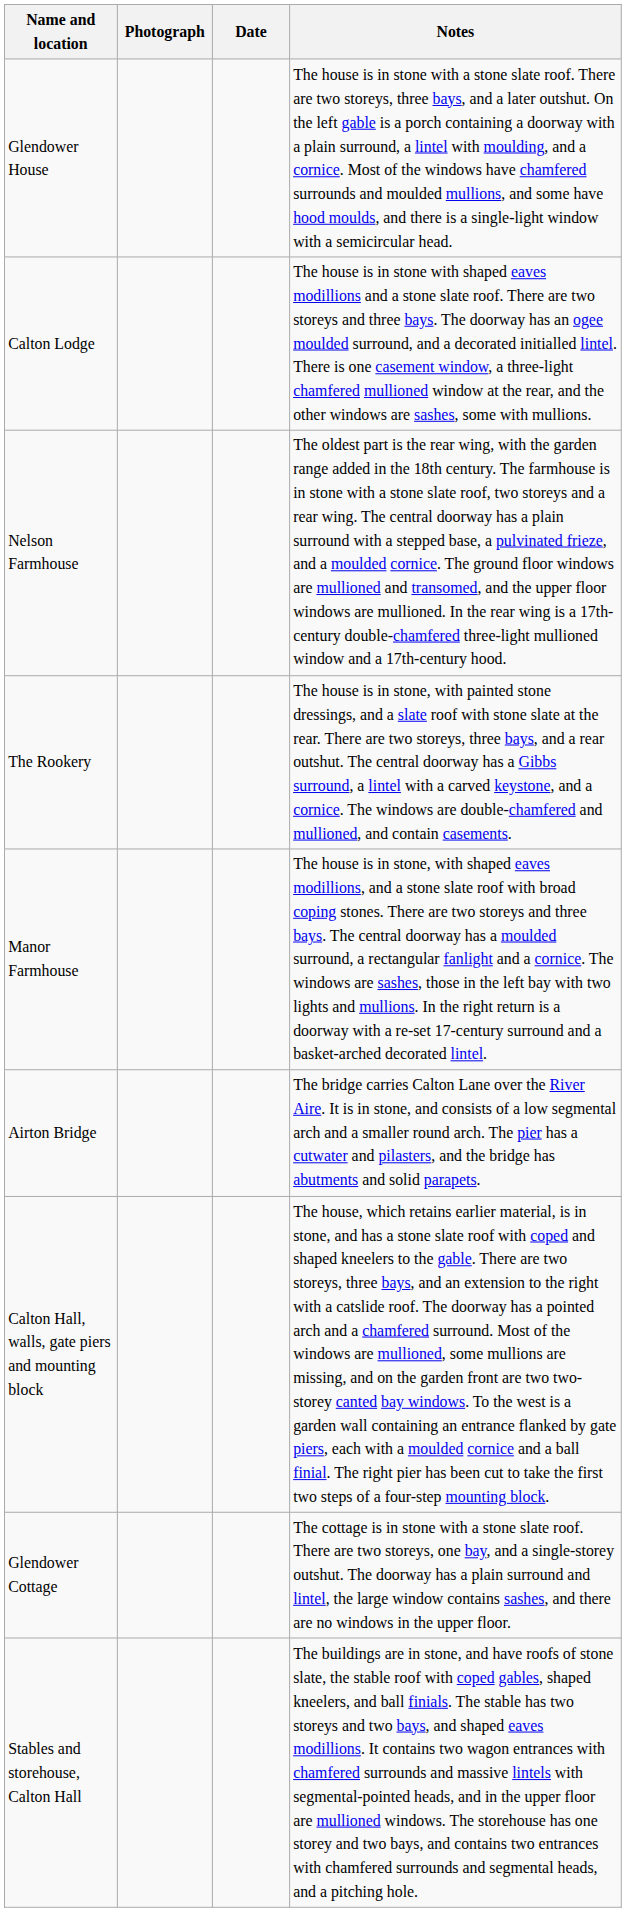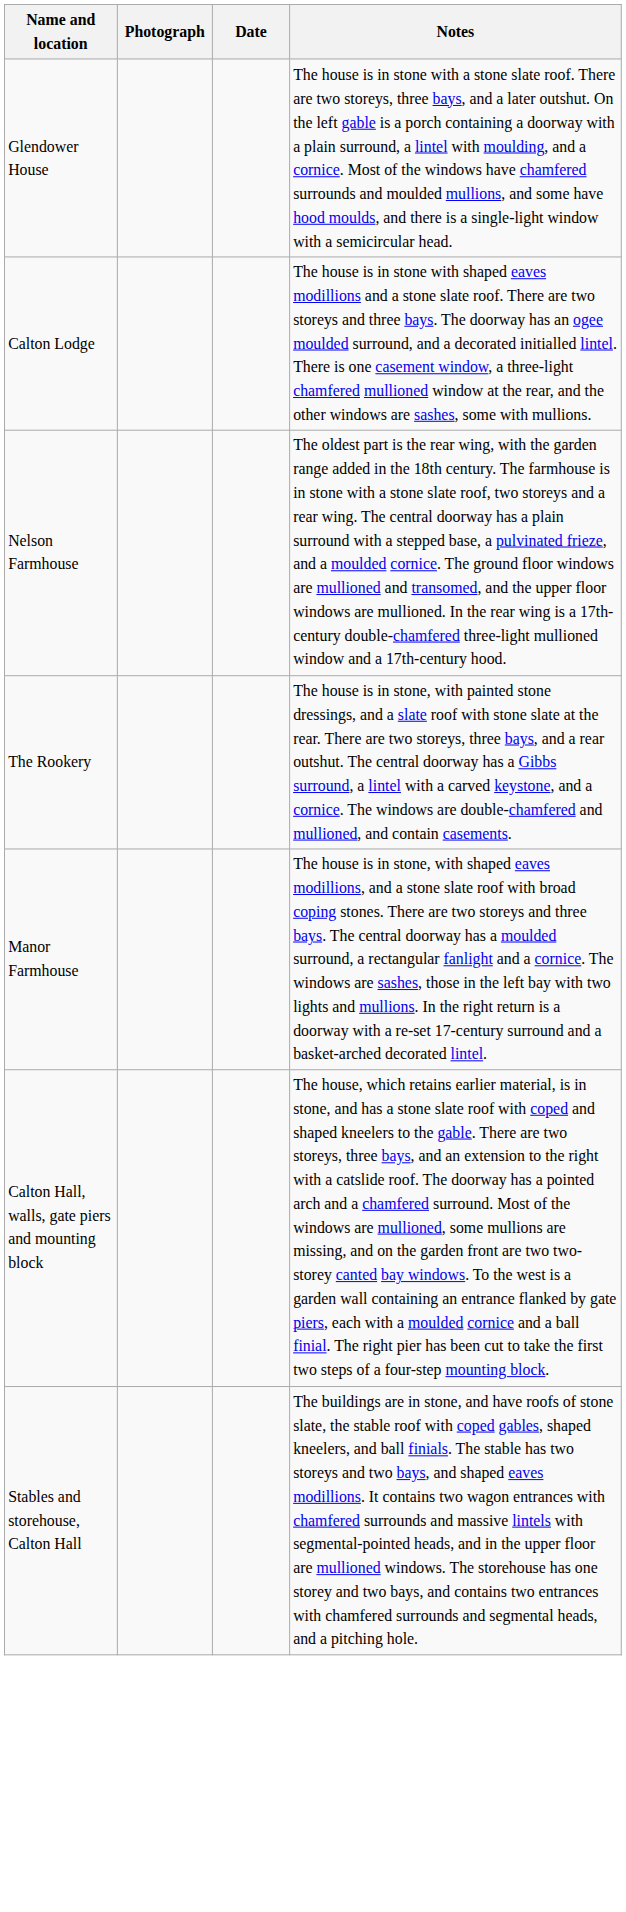- row: (52, 1133)
- row: (43, 1575)
